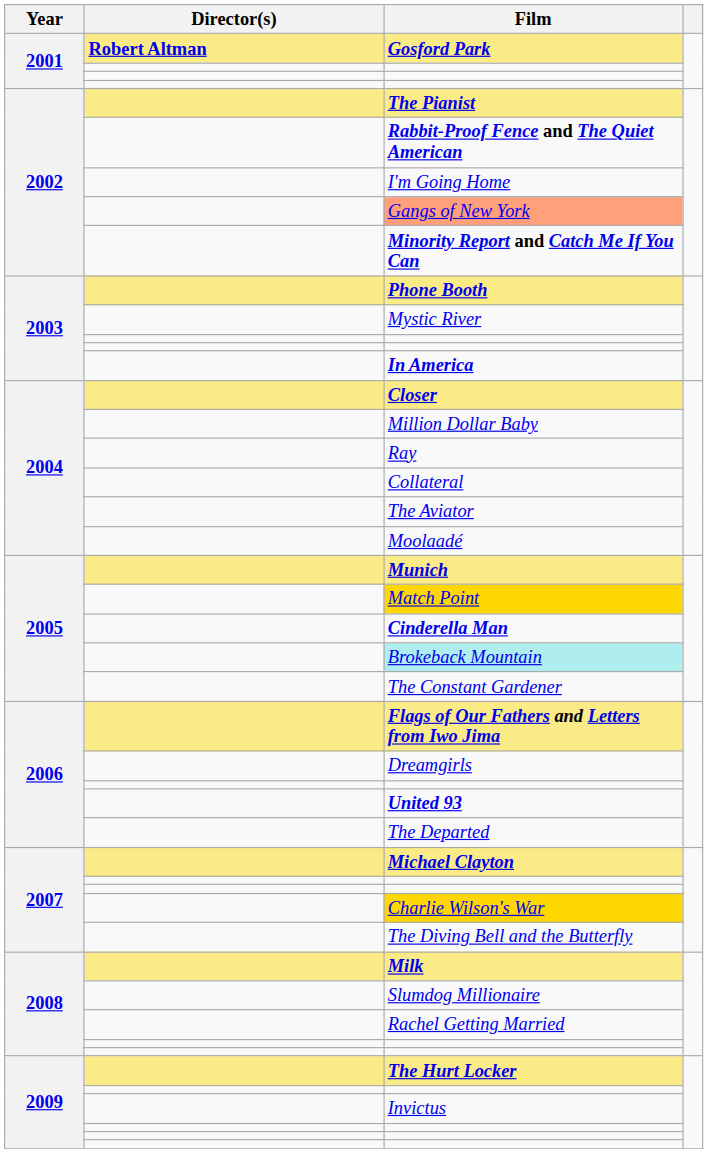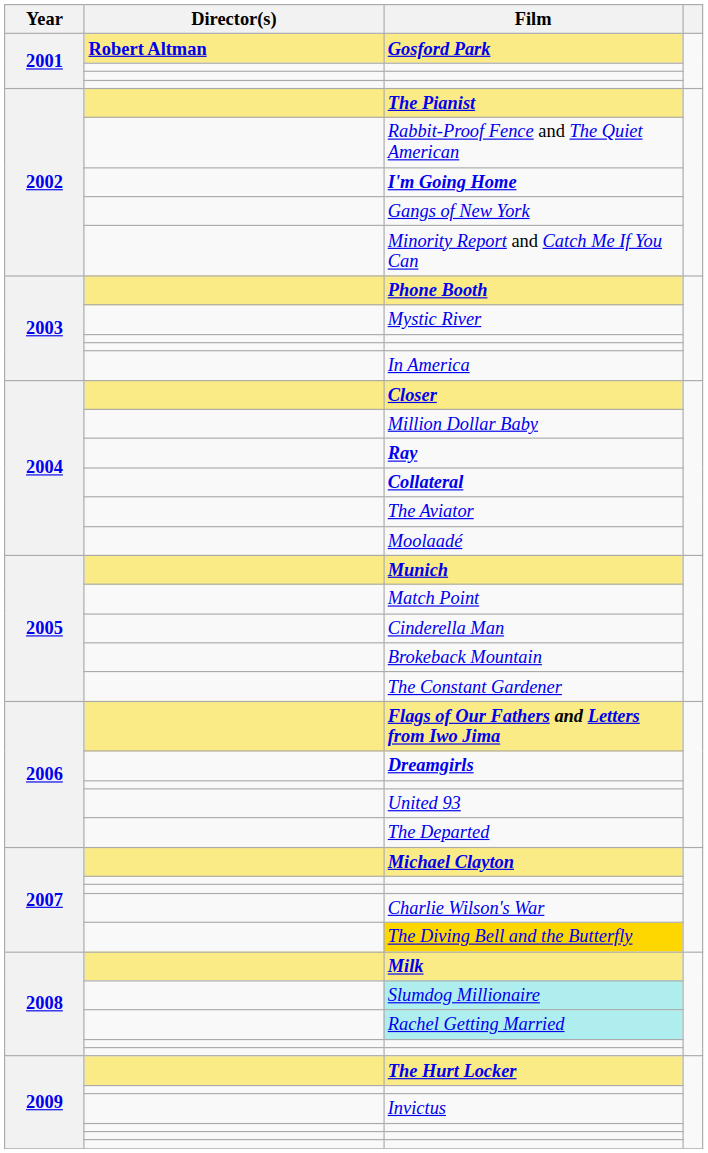(521, 142) bold -> (515, 142) normal
(449, 181) normal -> (452, 181) bold
(459, 211) lightsalmon background -> (459, 211) no background
(531, 250) bold -> (525, 250) normal
(431, 365) bold -> (429, 365) normal
(402, 453) normal -> (403, 453) bold
(426, 482) normal -> (426, 482) bold
(433, 598) gold background -> (433, 598) no background
(448, 628) bold -> (446, 628) normal
(465, 657) paleturquoise background -> (465, 657) no background
(430, 765) normal -> (431, 765) bold
(425, 803) bold -> (424, 803) normal
(466, 907) gold background -> (466, 907) no background
(510, 936) no background -> (510, 936) gold background
(464, 995) no background -> (464, 995) paleturquoise background
(476, 1024) no background -> (476, 1024) paleturquoise background
